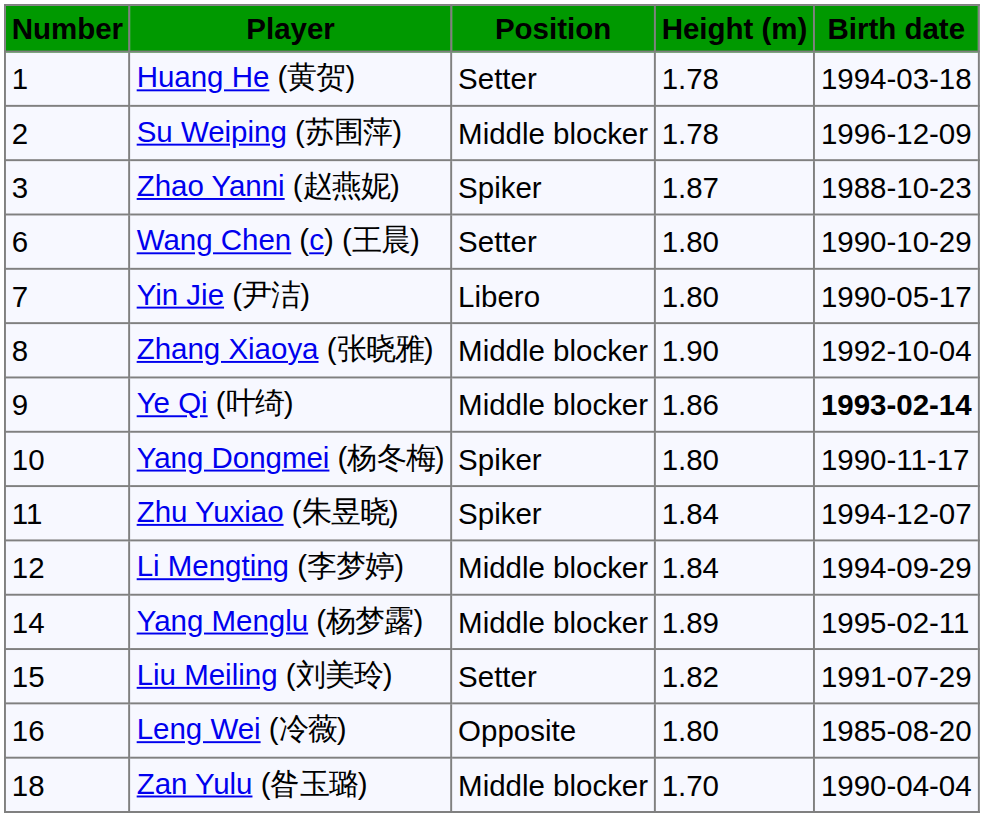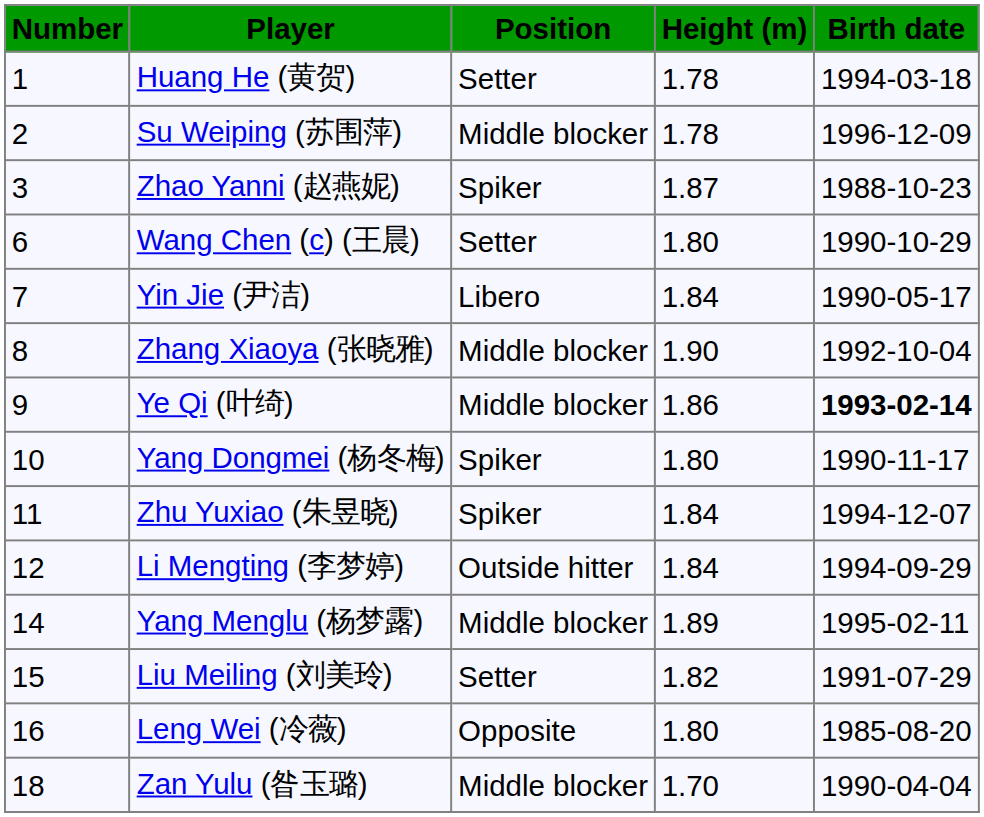(690, 296) 1.80 -> (690, 296) 1.84
(553, 568) Middle blocker -> (546, 568) Outside hitter
